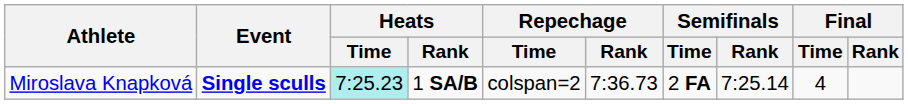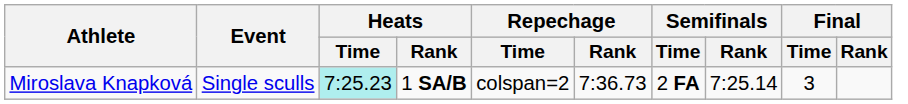(264, 83) bold -> (258, 83) normal
(820, 83) 4 -> (809, 83) 3
